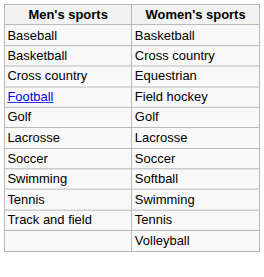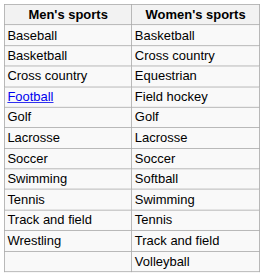+ row: (34, 240)
